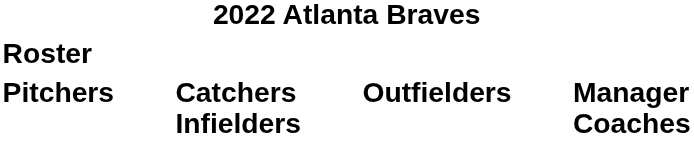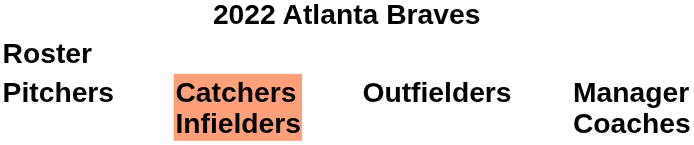(238, 107) no background -> (238, 107) lightsalmon background
